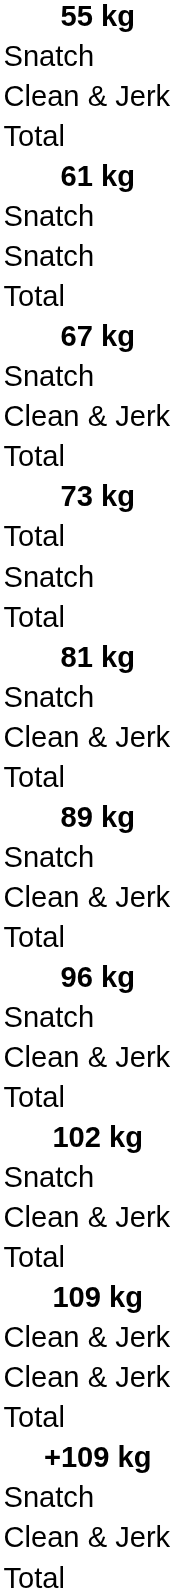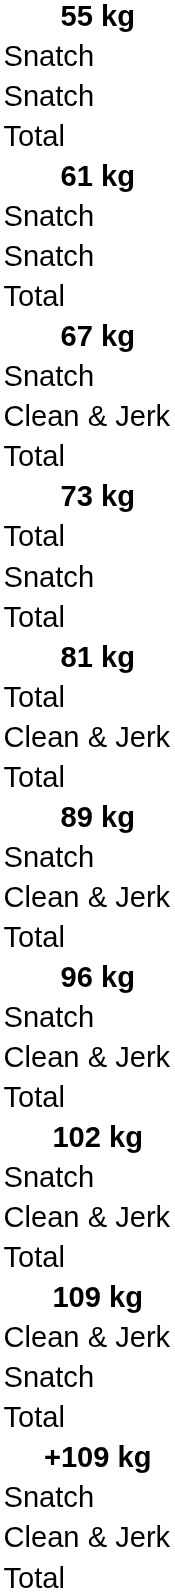(87, 96) Clean & Jerk -> (49, 96) Snatch
(49, 697) Snatch -> (34, 697) Total
(87, 1377) Clean & Jerk -> (49, 1377) Snatch
